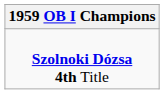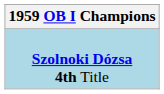(82, 67) no background -> (82, 67) lightblue background
